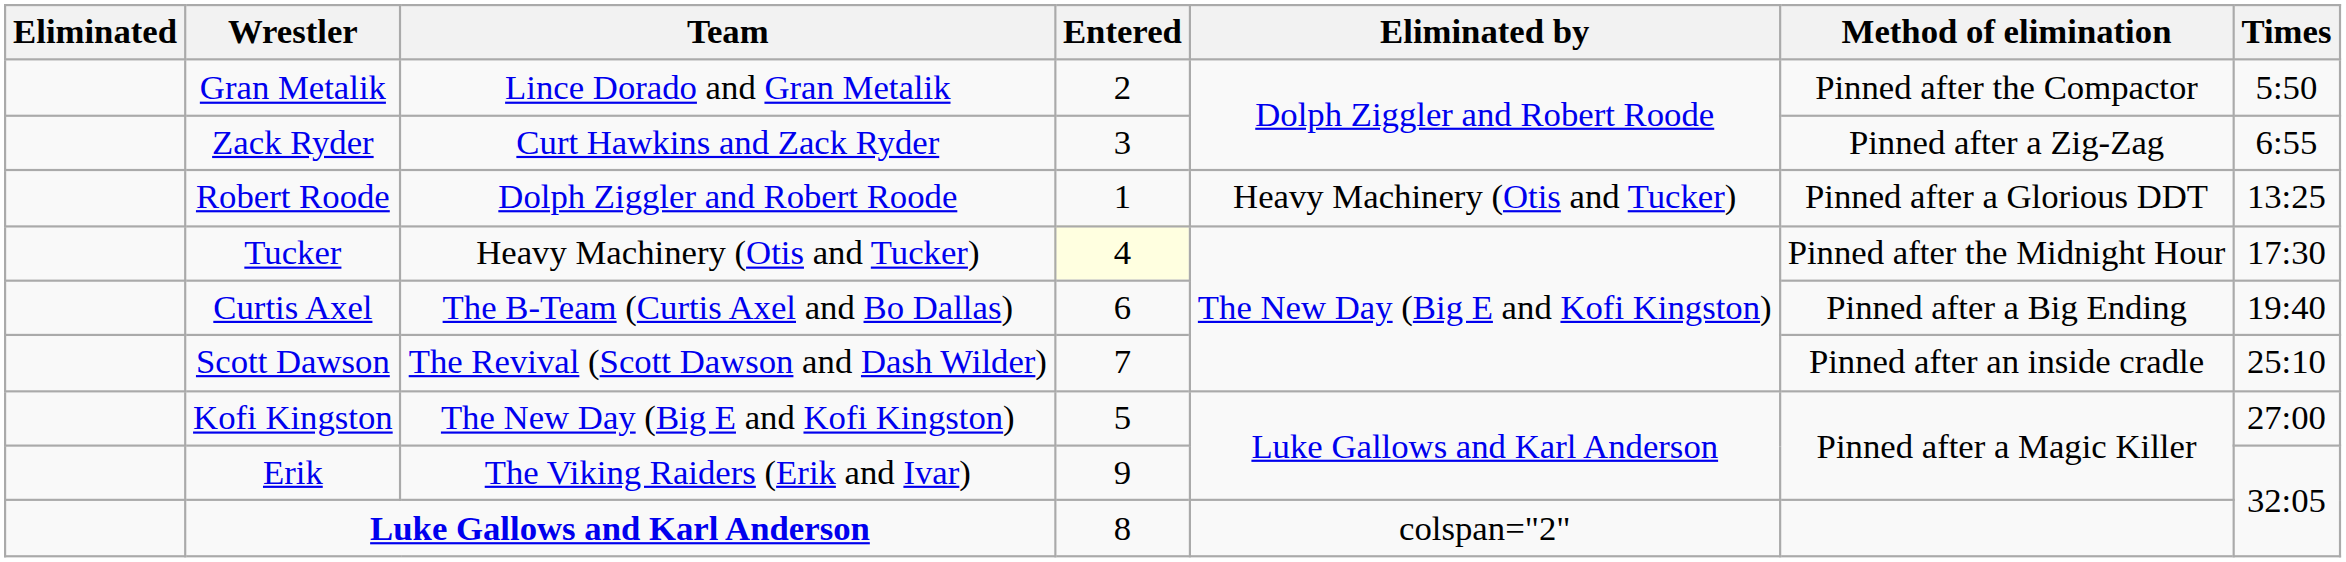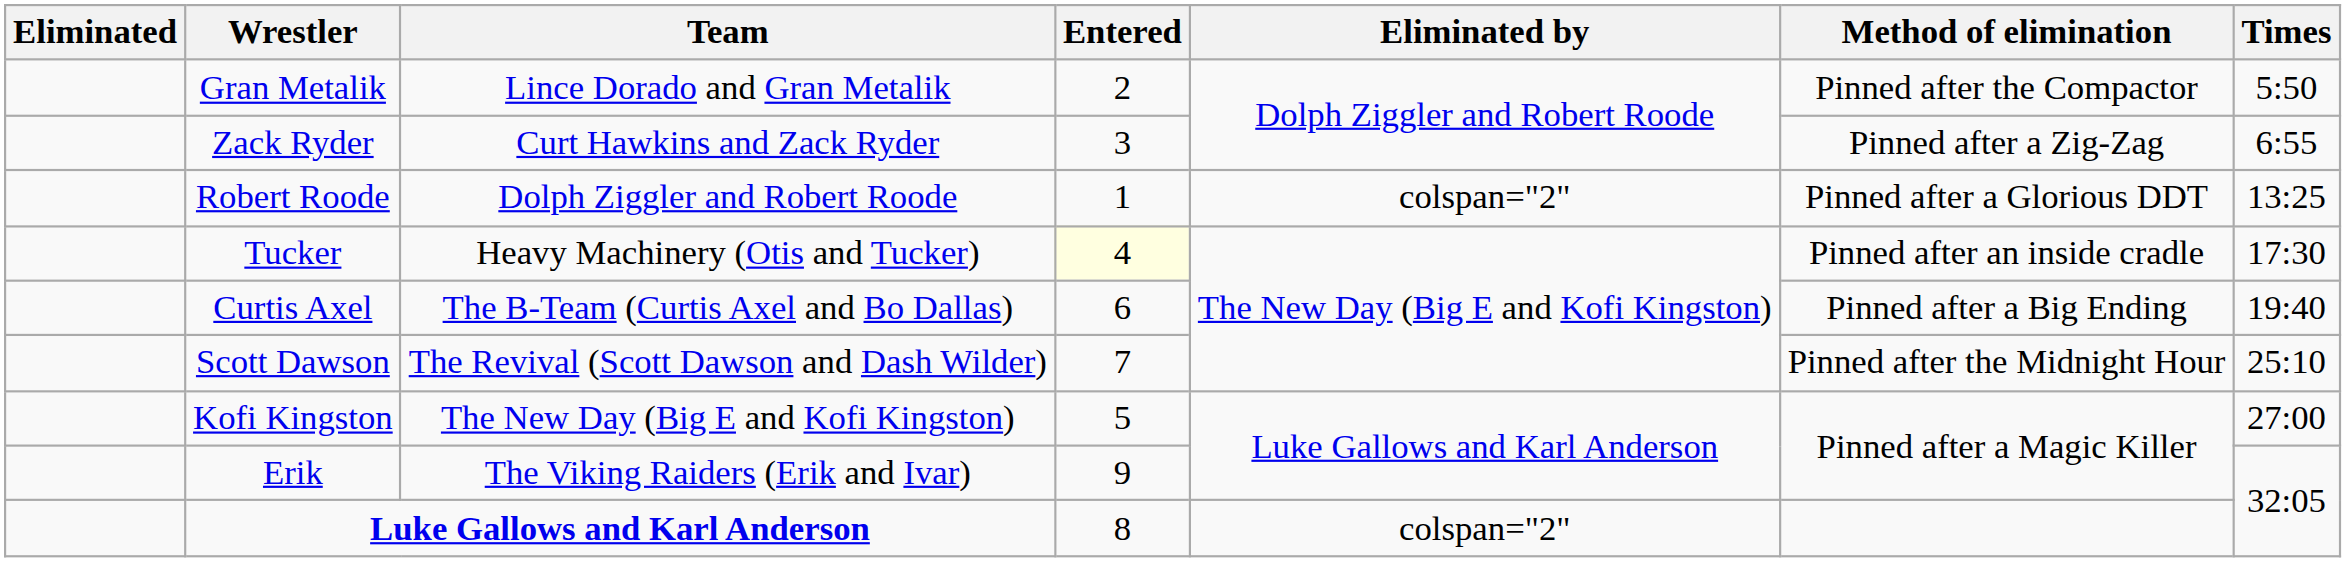(1485, 197) Heavy Machinery (Otis and Tucker) -> (1485, 197) colspan="2"
(2007, 252) Pinned after the Midnight Hour -> (2007, 252) Pinned after an inside cradle
(2007, 362) Pinned after an inside cradle -> (2007, 362) Pinned after the Midnight Hour
